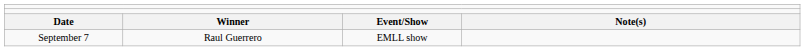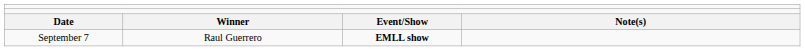(402, 37) normal -> (402, 37) bold
